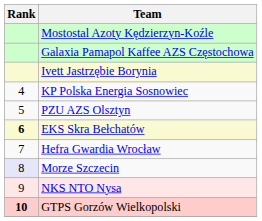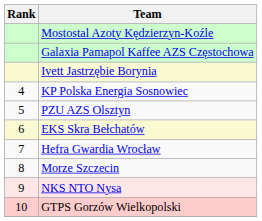(21, 129) bold -> (21, 129) normal
(21, 168) lavender background -> (21, 168) no background
(21, 206) bold -> (21, 206) normal
